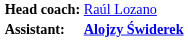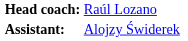(134, 29) bold -> (132, 29) normal
